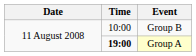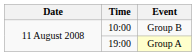(120, 43) bold -> (120, 43) normal
